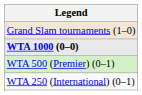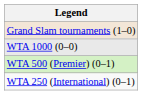(43, 47) bold -> (42, 47) normal
